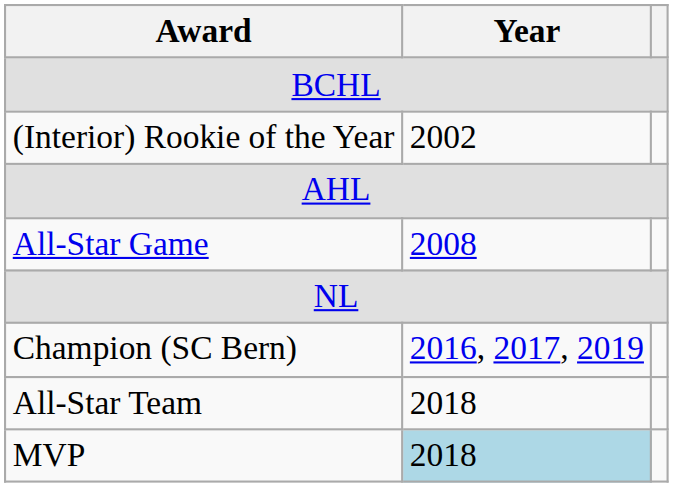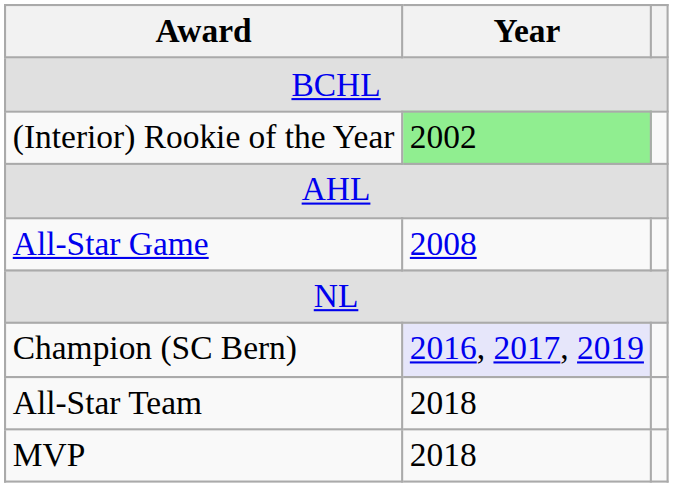(443, 137) no background -> (443, 137) lightgreen background
(527, 349) no background -> (527, 349) lavender background
(443, 455) lightblue background -> (443, 455) no background
